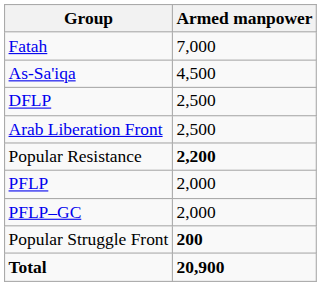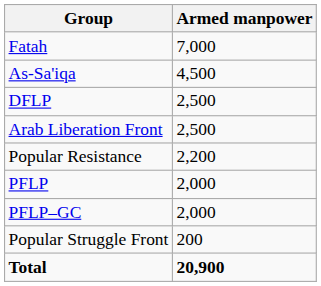(196, 156) bold -> (196, 156) normal
(190, 239) bold -> (190, 239) normal
